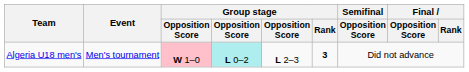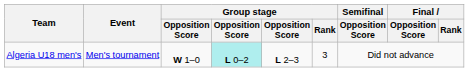(186, 60) pink background -> (186, 60) no background
(325, 55) bold -> (325, 55) normal
